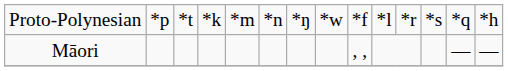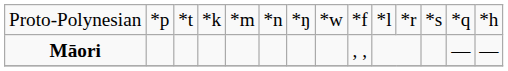(75, 50) normal -> (75, 50) bold
